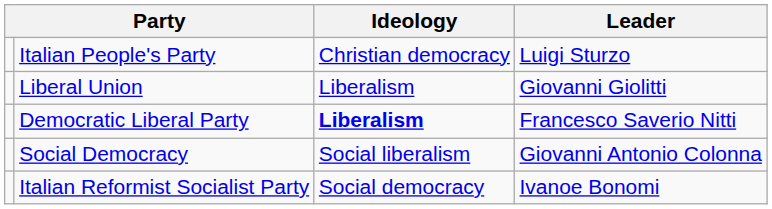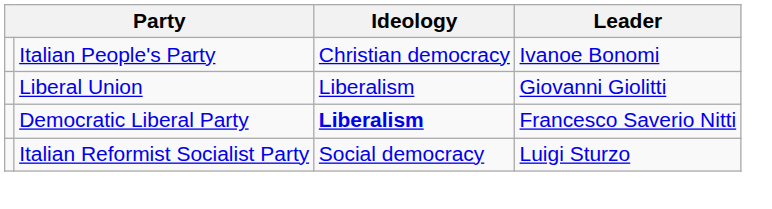(575, 54) Luigi Sturzo -> (589, 54) Ivanoe Bonomi
- row: (104, 154)
(589, 187) Ivanoe Bonomi -> (575, 154) Luigi Sturzo
